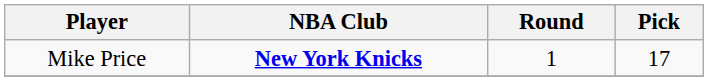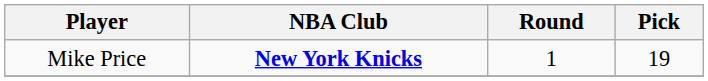(659, 57) 17 -> (659, 57) 19
